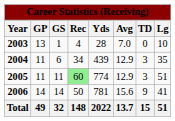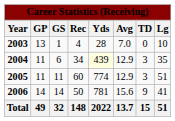(101, 60) no background -> (101, 60) lightyellow background
(78, 76) lightgreen background -> (78, 76) no background
